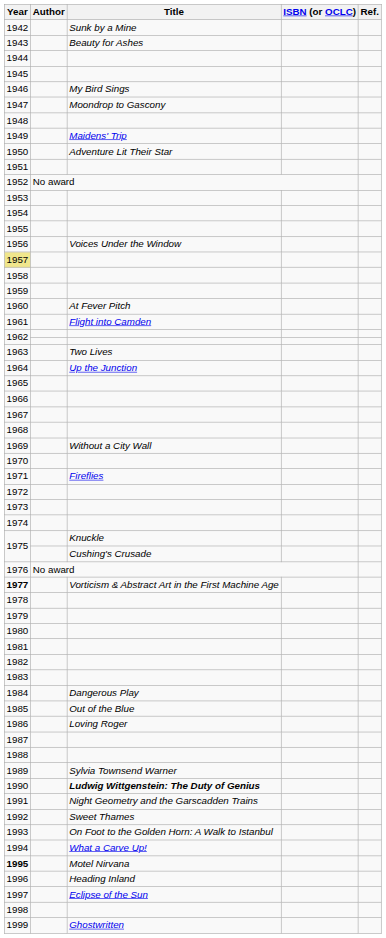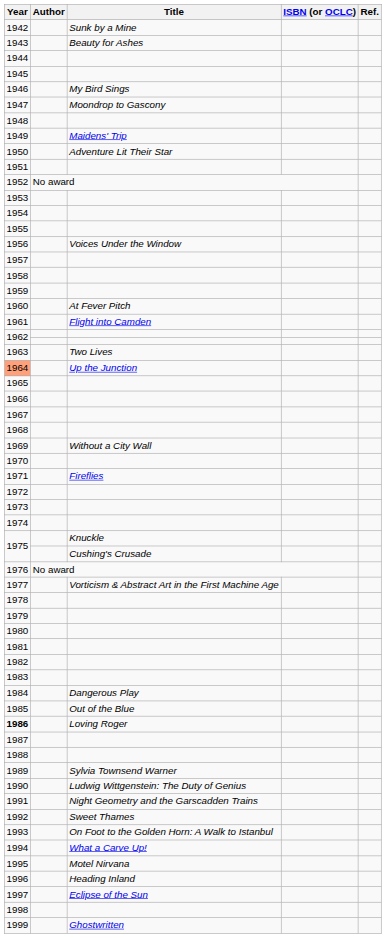(17, 259) khaki background -> (17, 259) no background
(17, 368) no background -> (17, 368) lightsalmon background
(17, 584) bold -> (17, 584) normal
(17, 724) normal -> (17, 724) bold
(165, 786) bold -> (158, 786) normal
(17, 863) bold -> (17, 863) normal
